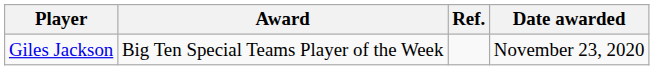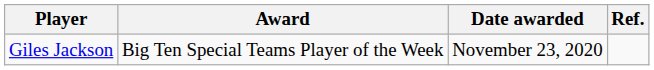columns swapped: (569, 19) <-> (469, 19)
